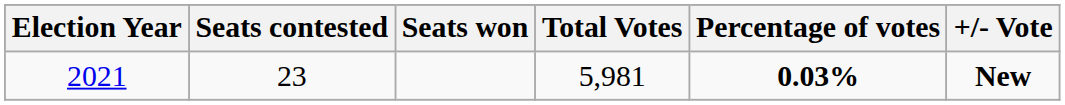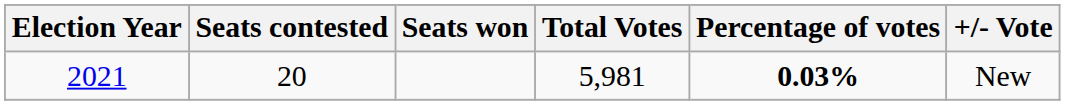(292, 75) 23 -> (292, 75) 20
(1003, 75) bold -> (1003, 75) normal
